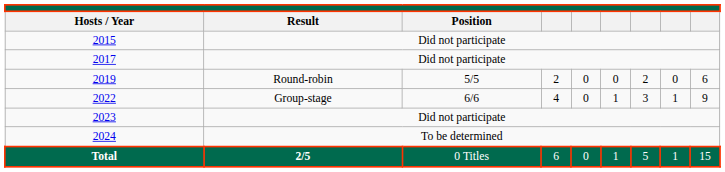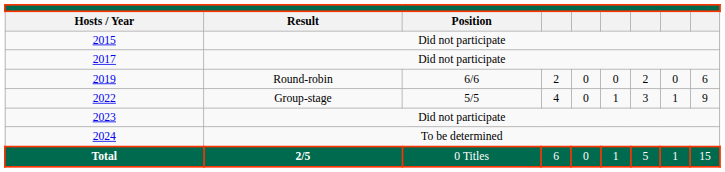(472, 79) 5/5 -> (472, 79) 6/6
(472, 98) 6/6 -> (472, 98) 5/5
